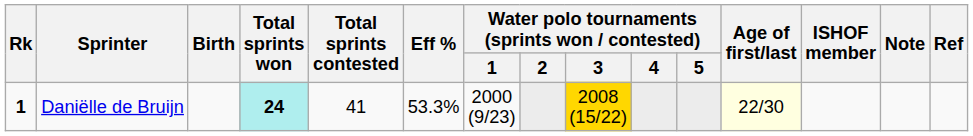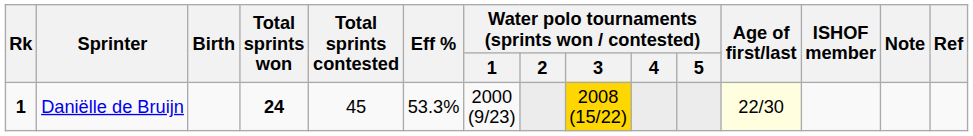(274, 106) paleturquoise background -> (274, 106) no background
(356, 106) 41 -> (356, 106) 45
